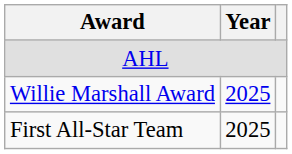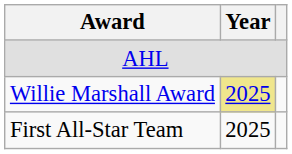(248, 93) no background -> (248, 93) khaki background
